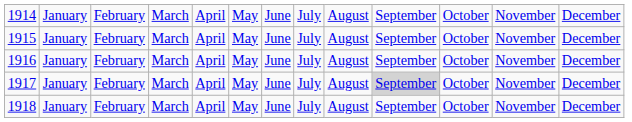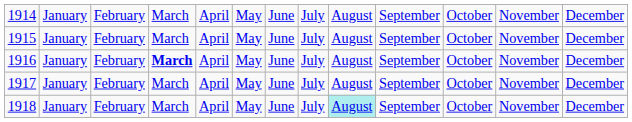(170, 60) normal -> (172, 60) bold
(406, 83) lightgrey background -> (409, 83) no background
(348, 106) no background -> (352, 106) paleturquoise background
